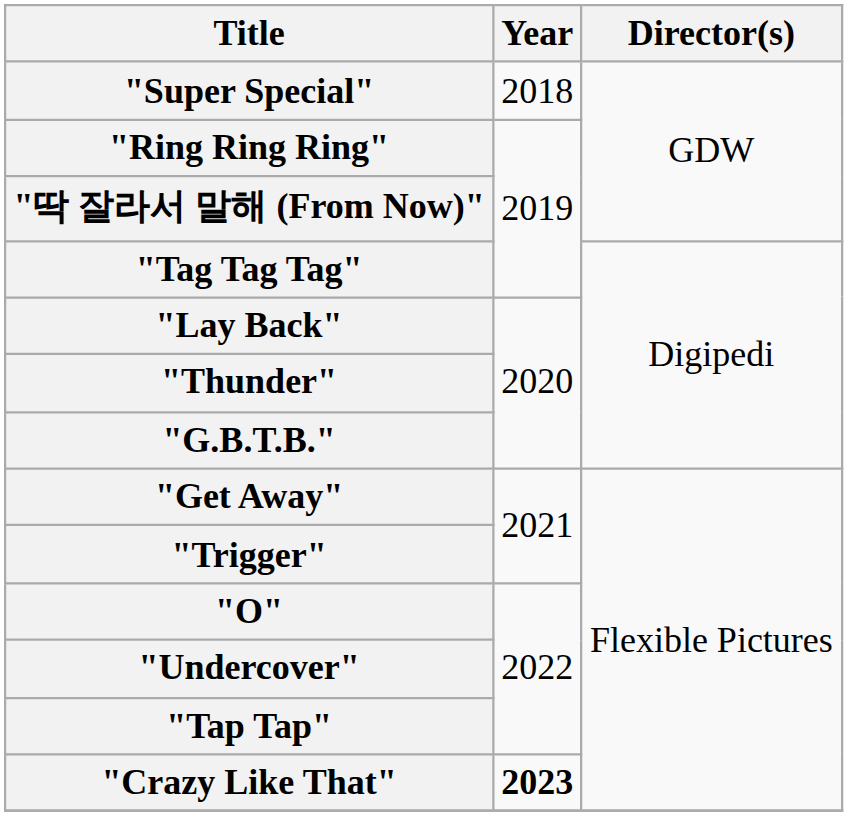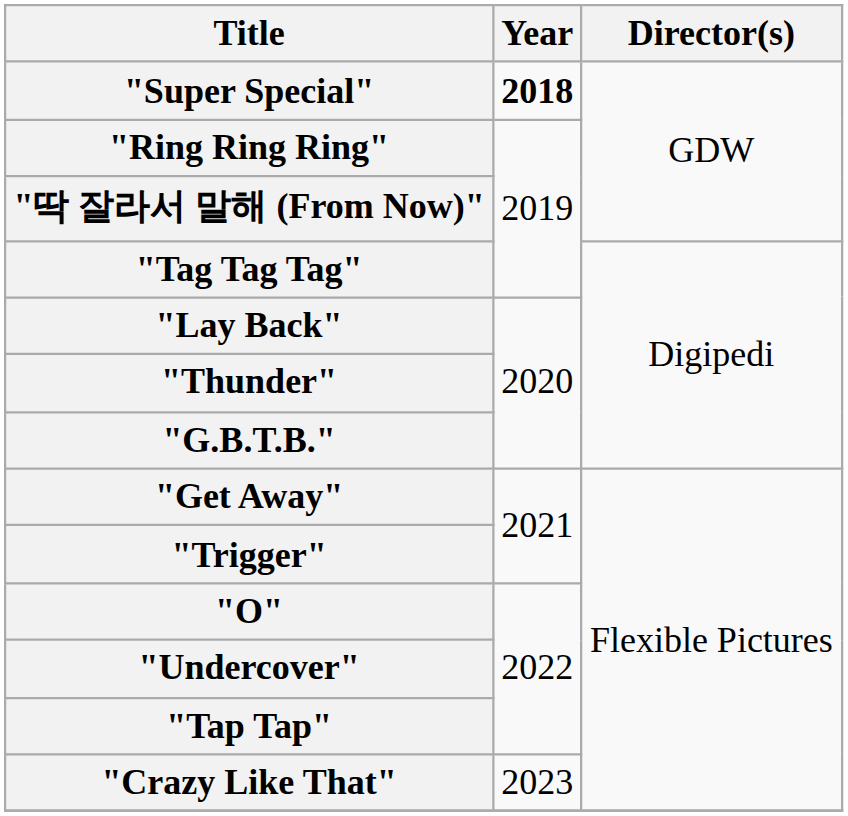(537, 90) normal -> (537, 90) bold
(537, 782) bold -> (537, 782) normal
